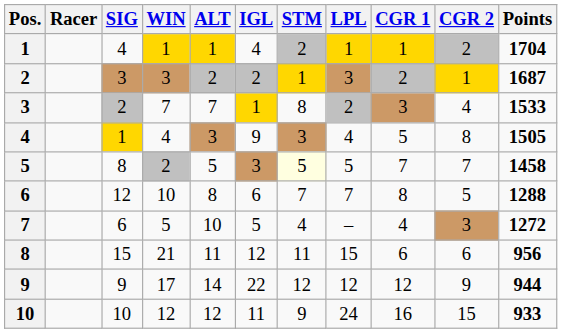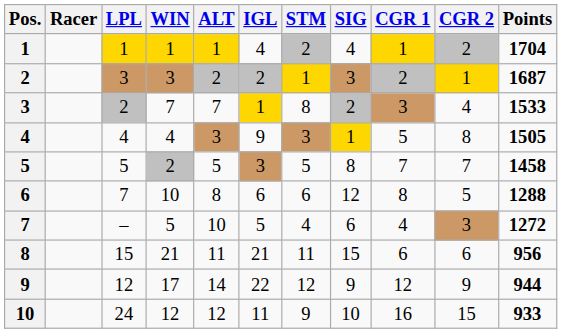columns swapped: (122, 19) <-> (349, 19)
(302, 166) lightyellow background -> (306, 166) no background
(302, 195) 7 -> (306, 195) 6
(256, 254) 12 -> (260, 254) 21
